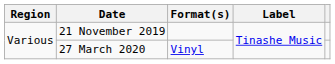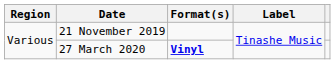(187, 49) normal -> (187, 49) bold
